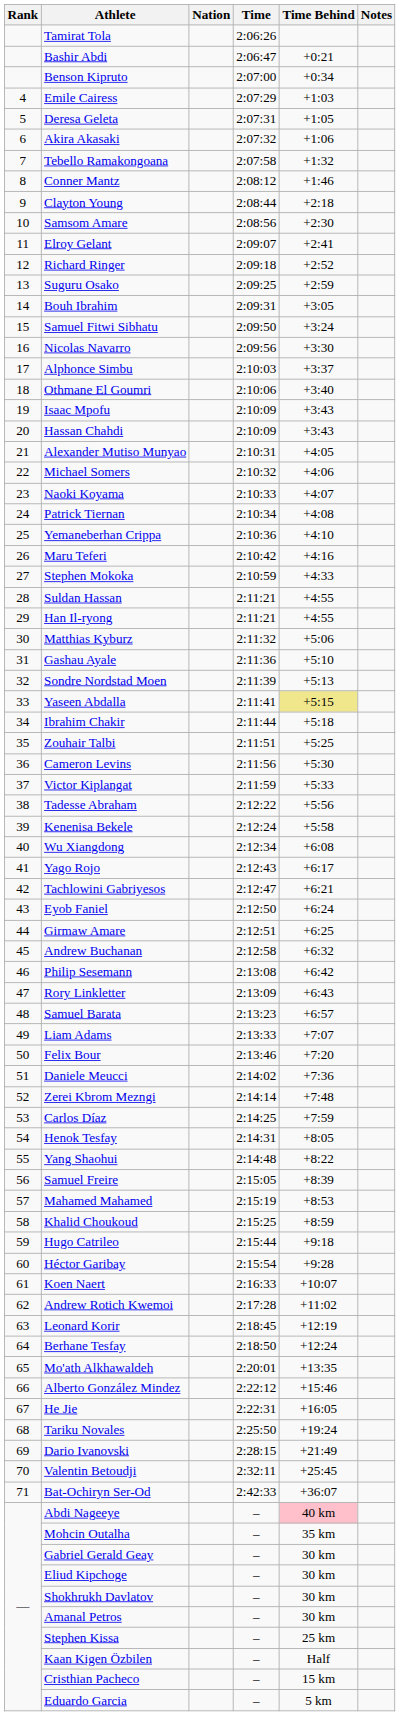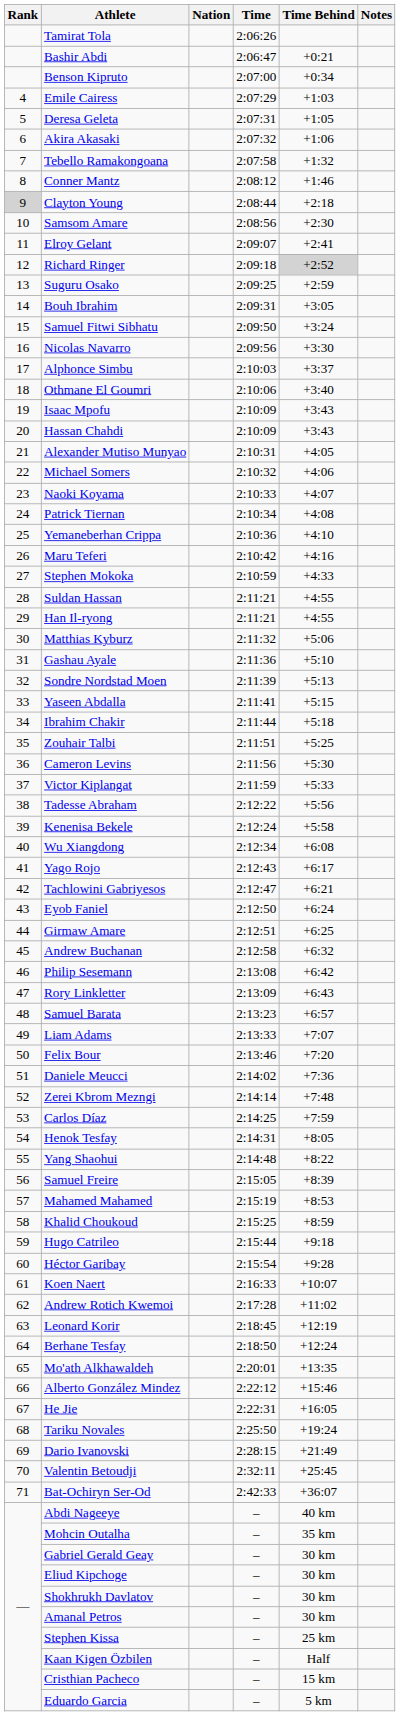(23, 202) no background -> (23, 202) lightgrey background
(319, 264) no background -> (319, 264) lightgrey background
(319, 701) khaki background -> (319, 701) no background
(319, 1513) pink background -> (319, 1513) no background
